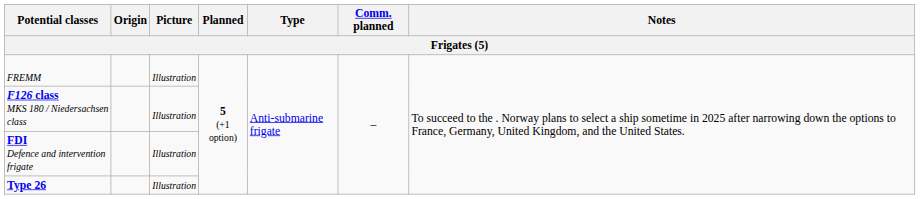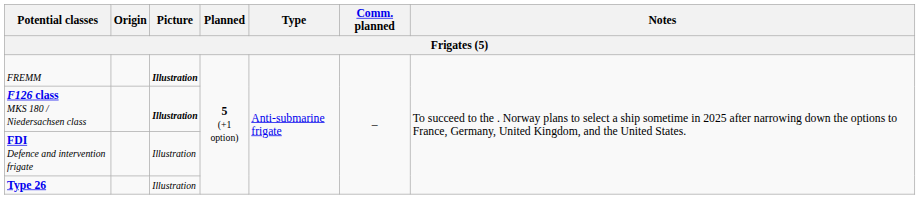(174, 77) normal -> (175, 77) bold
(174, 116) normal -> (175, 115) bold
